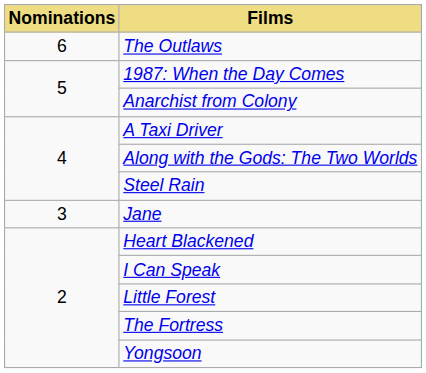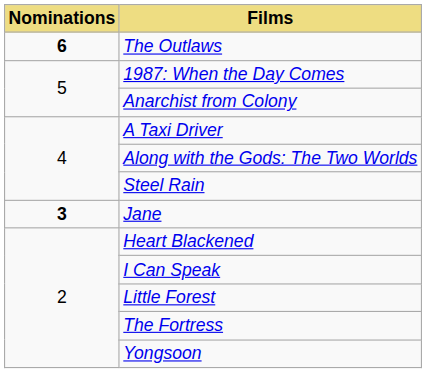(62, 46) normal -> (62, 46) bold
(62, 213) normal -> (62, 213) bold
